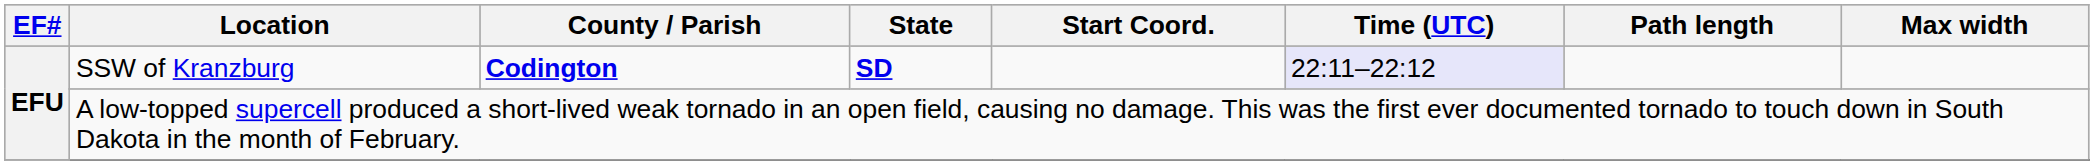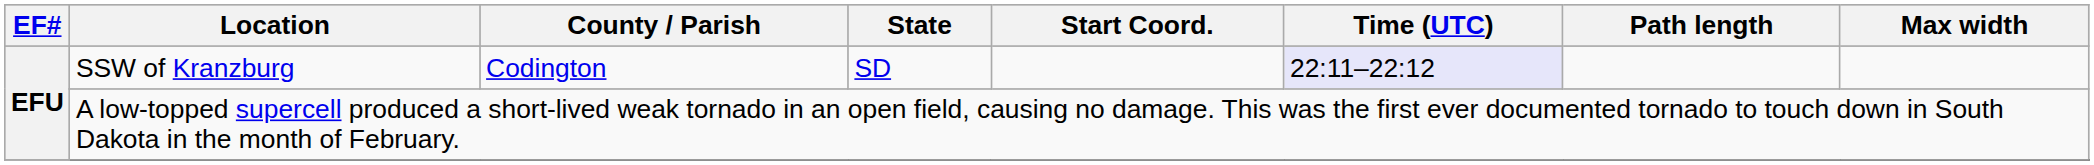(552, 67) bold -> (546, 67) normal
(874, 67) bold -> (873, 67) normal
